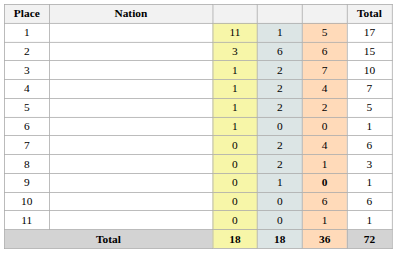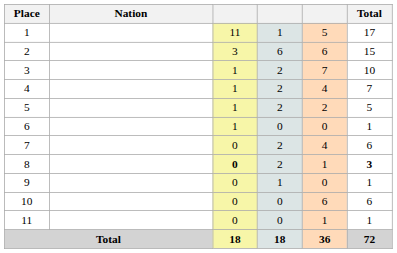(235, 164) normal -> (235, 164) bold
(369, 164) normal -> (369, 164) bold
(325, 183) bold -> (325, 183) normal
